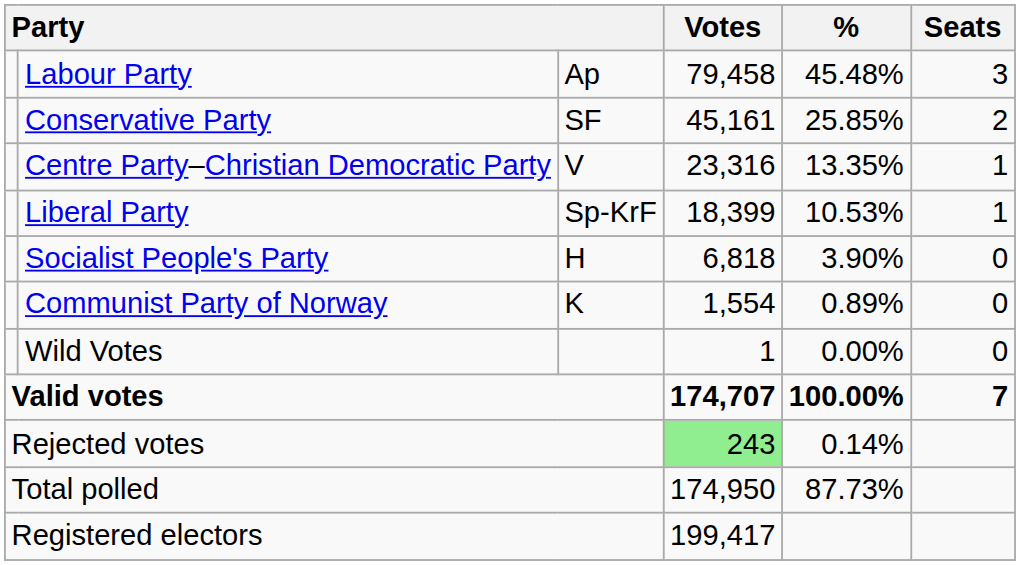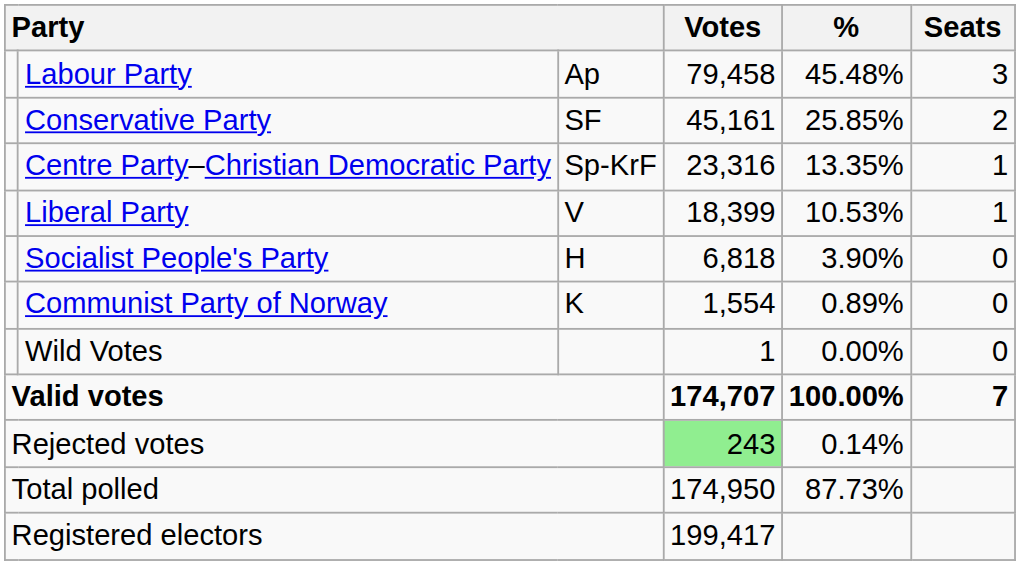(574, 166) V -> (611, 166) Sp-KrF
(611, 212) Sp-KrF -> (574, 212) V
